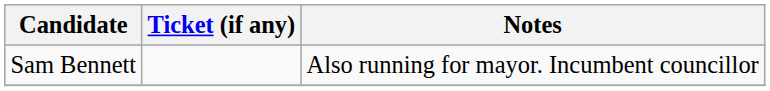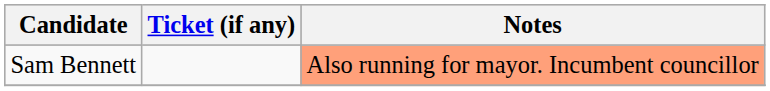(533, 65) no background -> (533, 65) lightsalmon background
